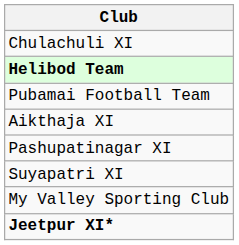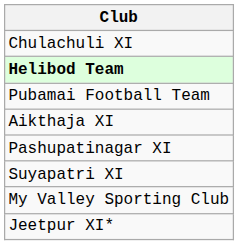(61, 226) bold -> (61, 226) normal
